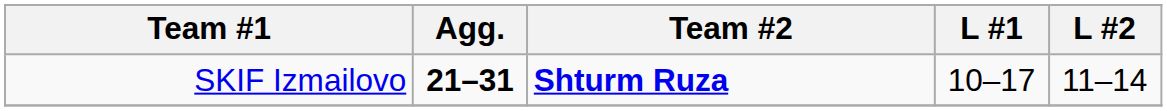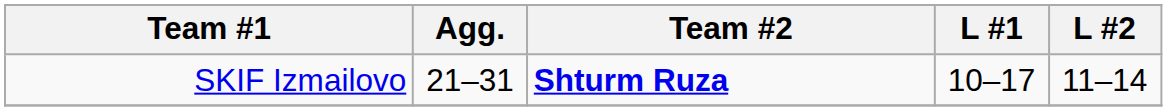(470, 79) bold -> (470, 79) normal
